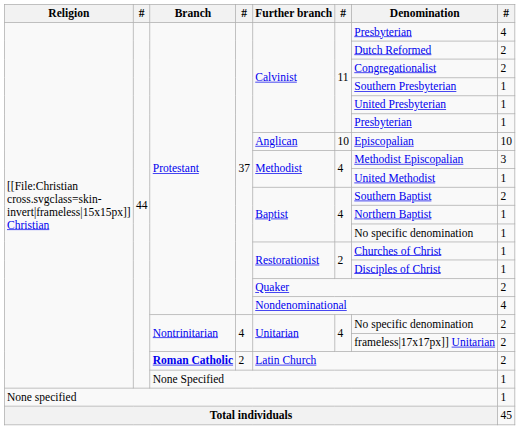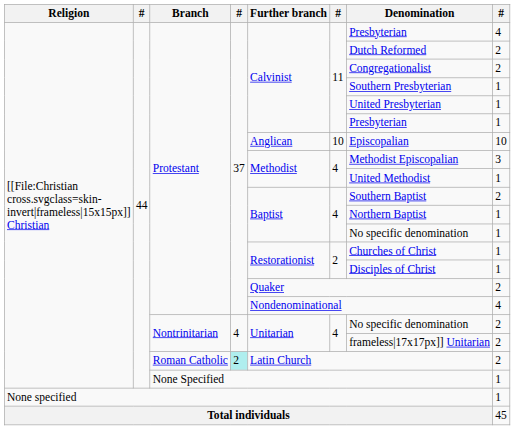(193, 360) bold -> (190, 360) normal
(241, 360) no background -> (236, 360) paleturquoise background
